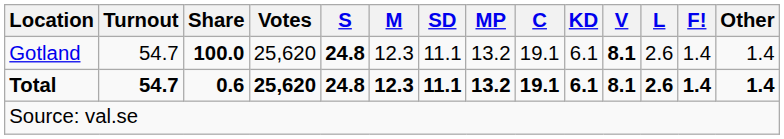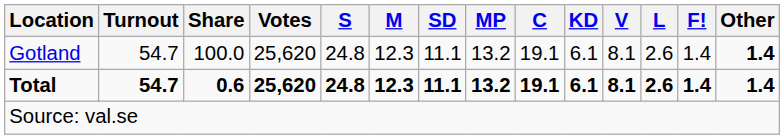(219, 52) bold -> (219, 52) normal
(345, 52) bold -> (345, 52) normal
(622, 52) bold -> (622, 52) normal
(760, 52) normal -> (760, 52) bold
